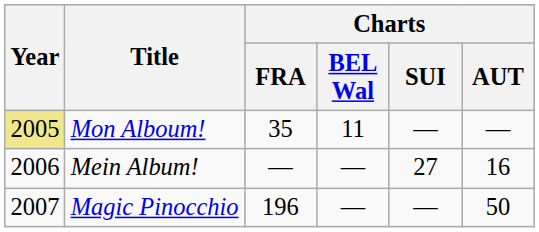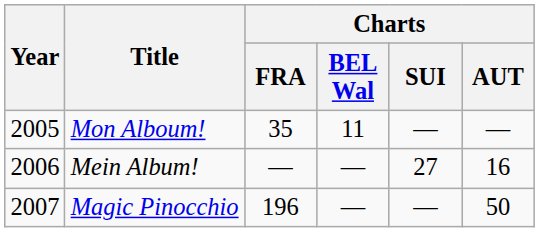(35, 129) khaki background -> (35, 129) no background
